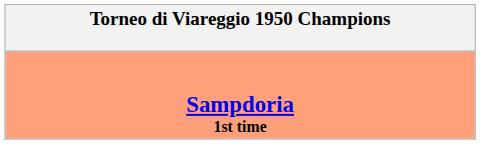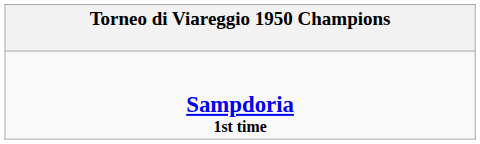(240, 112) lightsalmon background -> (240, 112) no background
